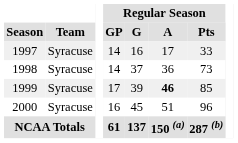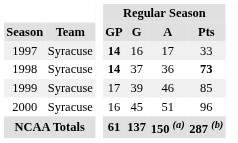(114, 50) normal -> (114, 50) bold
(114, 69) normal -> (114, 69) bold
(206, 69) normal -> (206, 69) bold
(168, 88) bold -> (168, 88) normal
